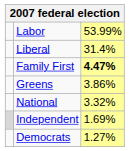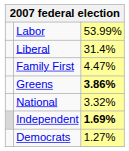(100, 66) bold -> (100, 66) normal
(100, 84) normal -> (100, 84) bold
(100, 120) normal -> (100, 120) bold
